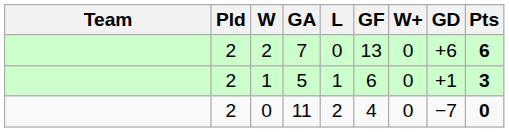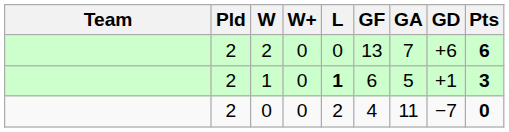columns swapped: (408, 19) <-> (302, 19)
(337, 80) normal -> (338, 80) bold
